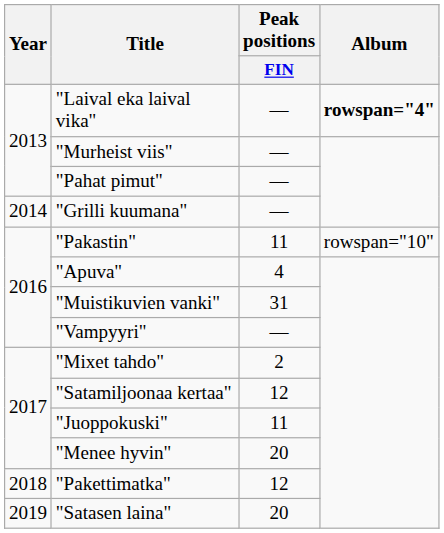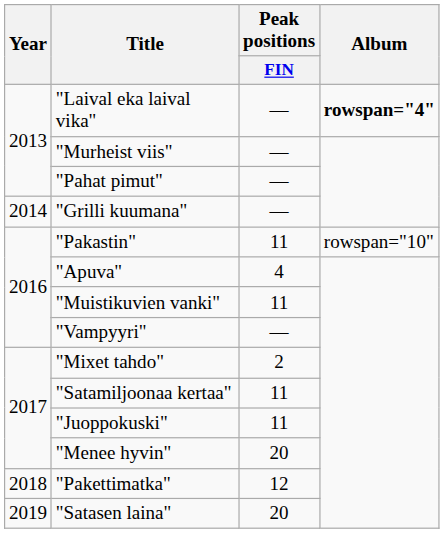(279, 302) 31 -> (279, 302) 11
(279, 392) 12 -> (279, 392) 11
